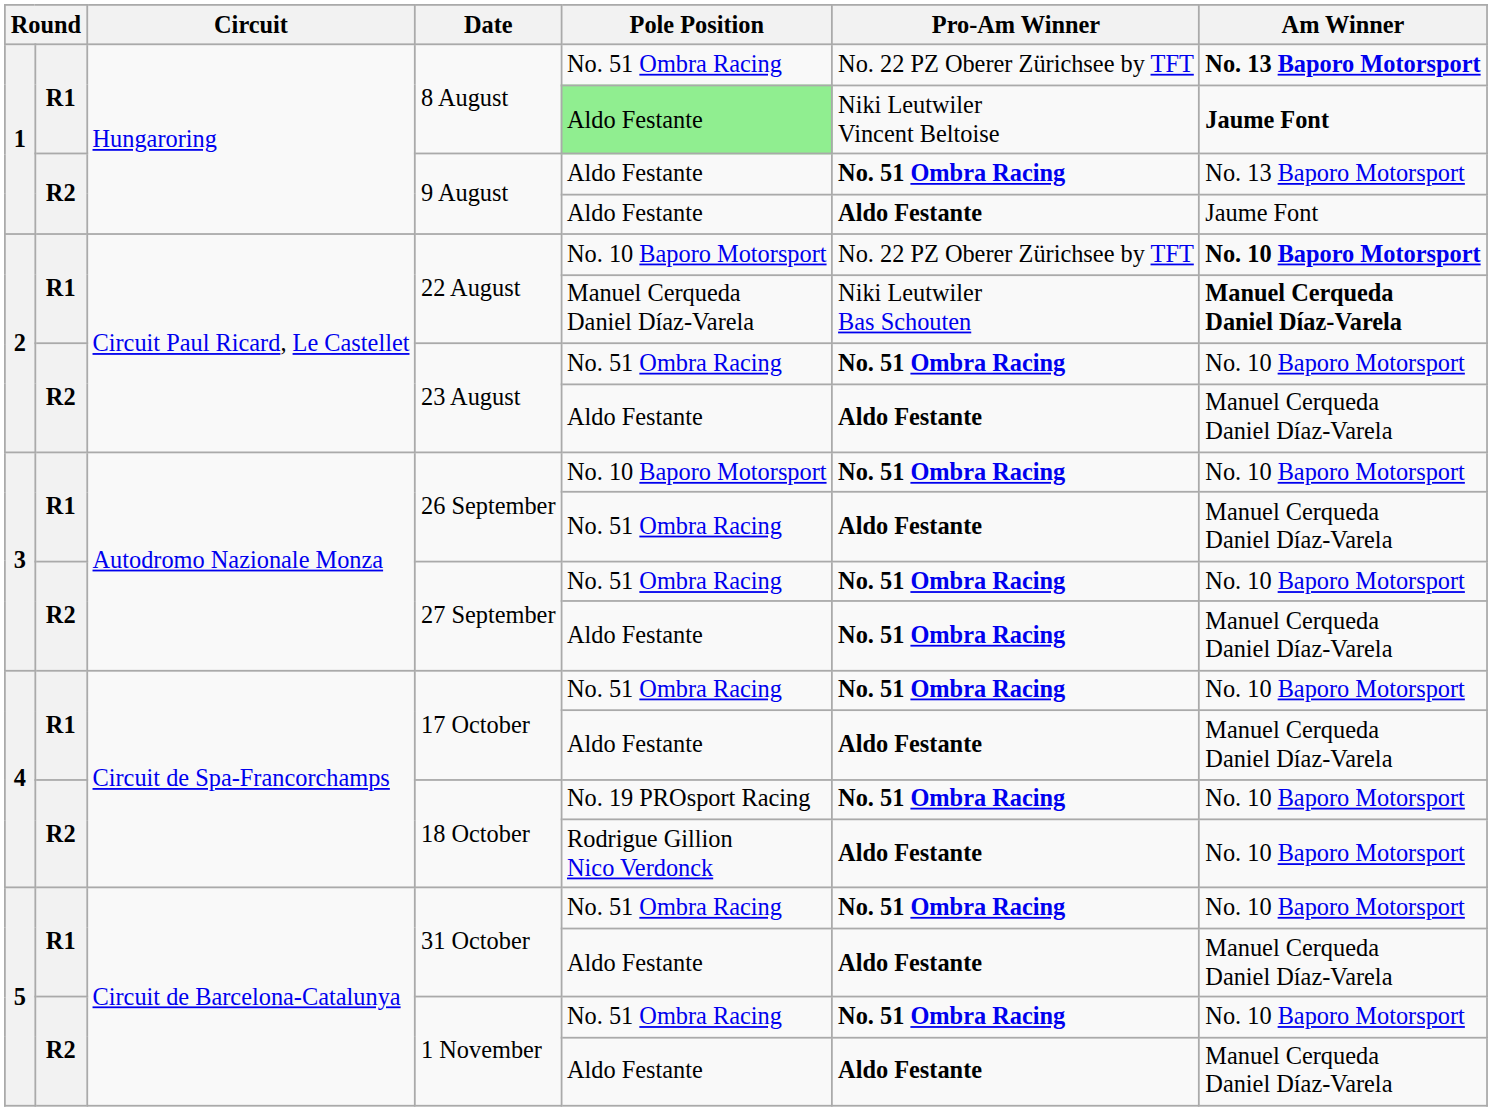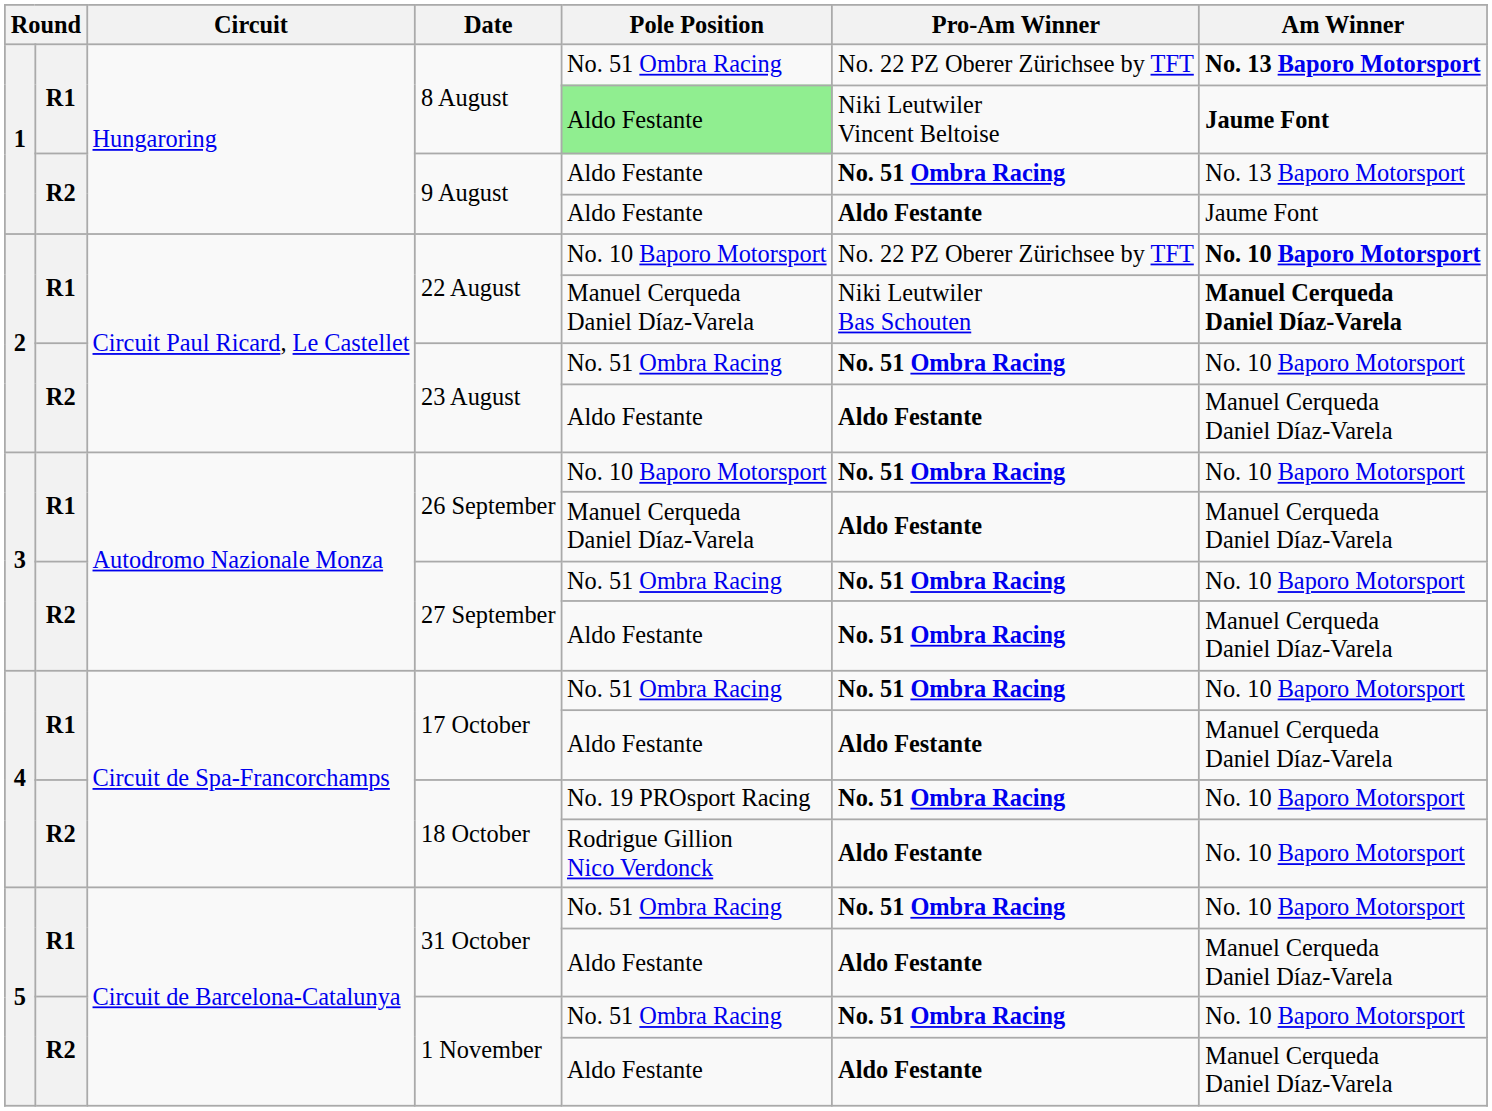(674, 526) No. 51 Ombra Racing -> (661, 526) Manuel Cerqueda Daniel Díaz-Varela
